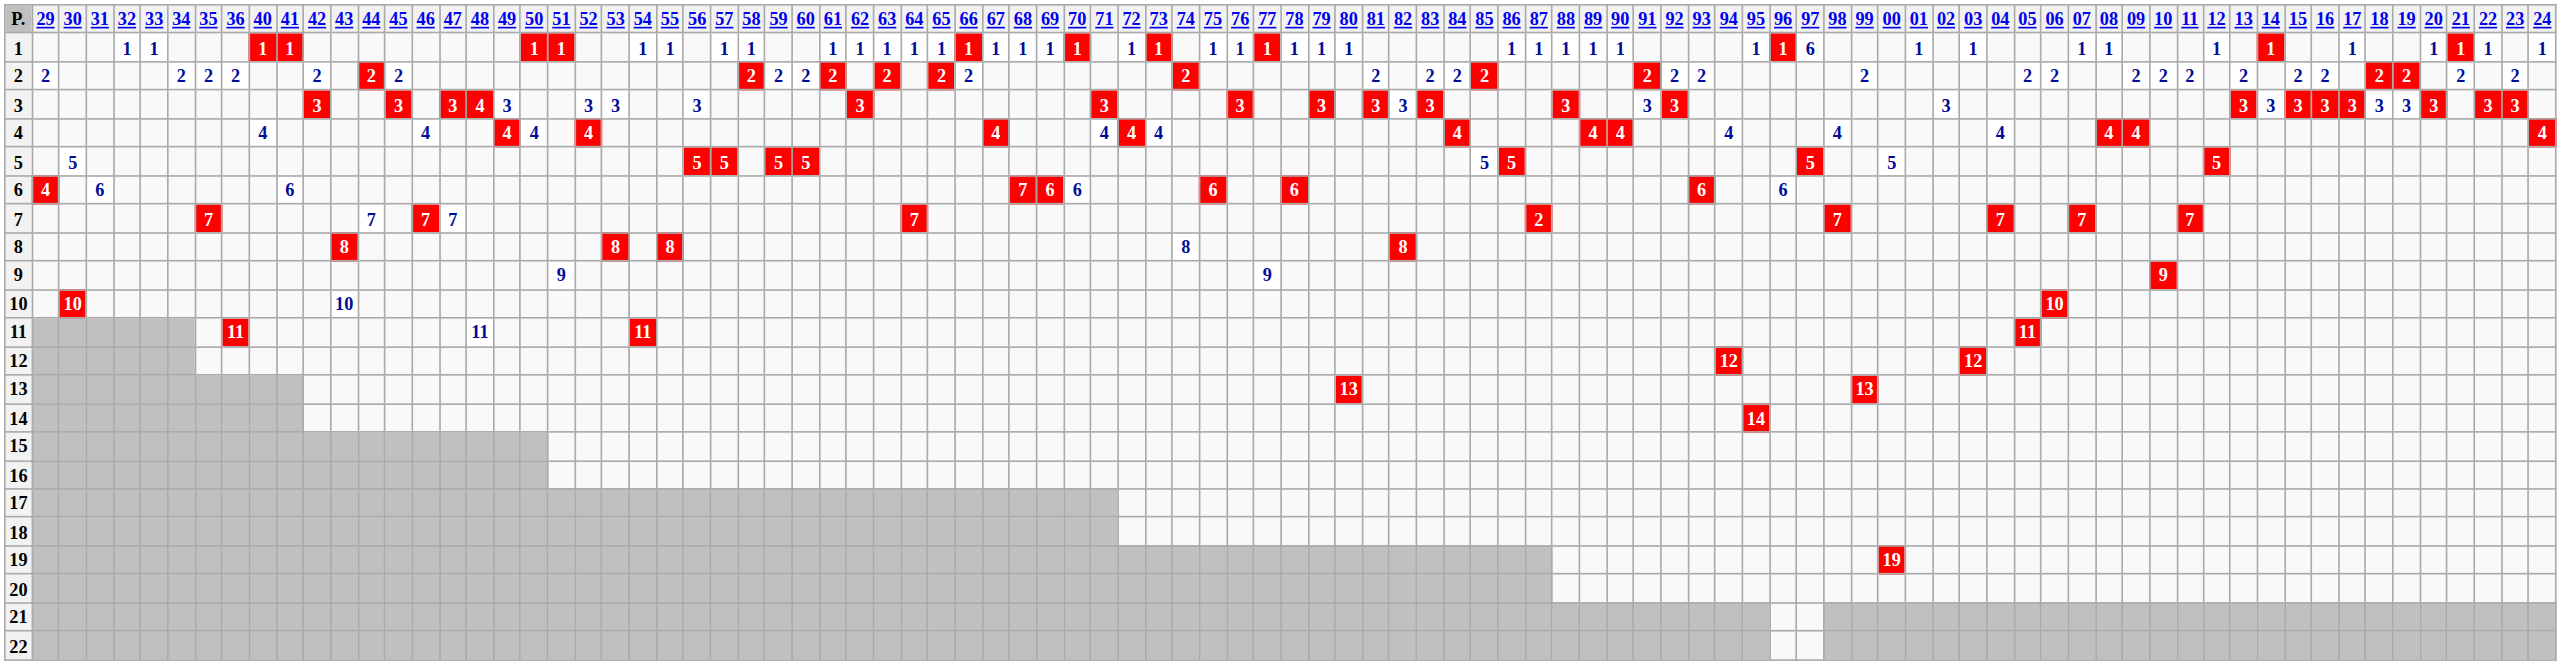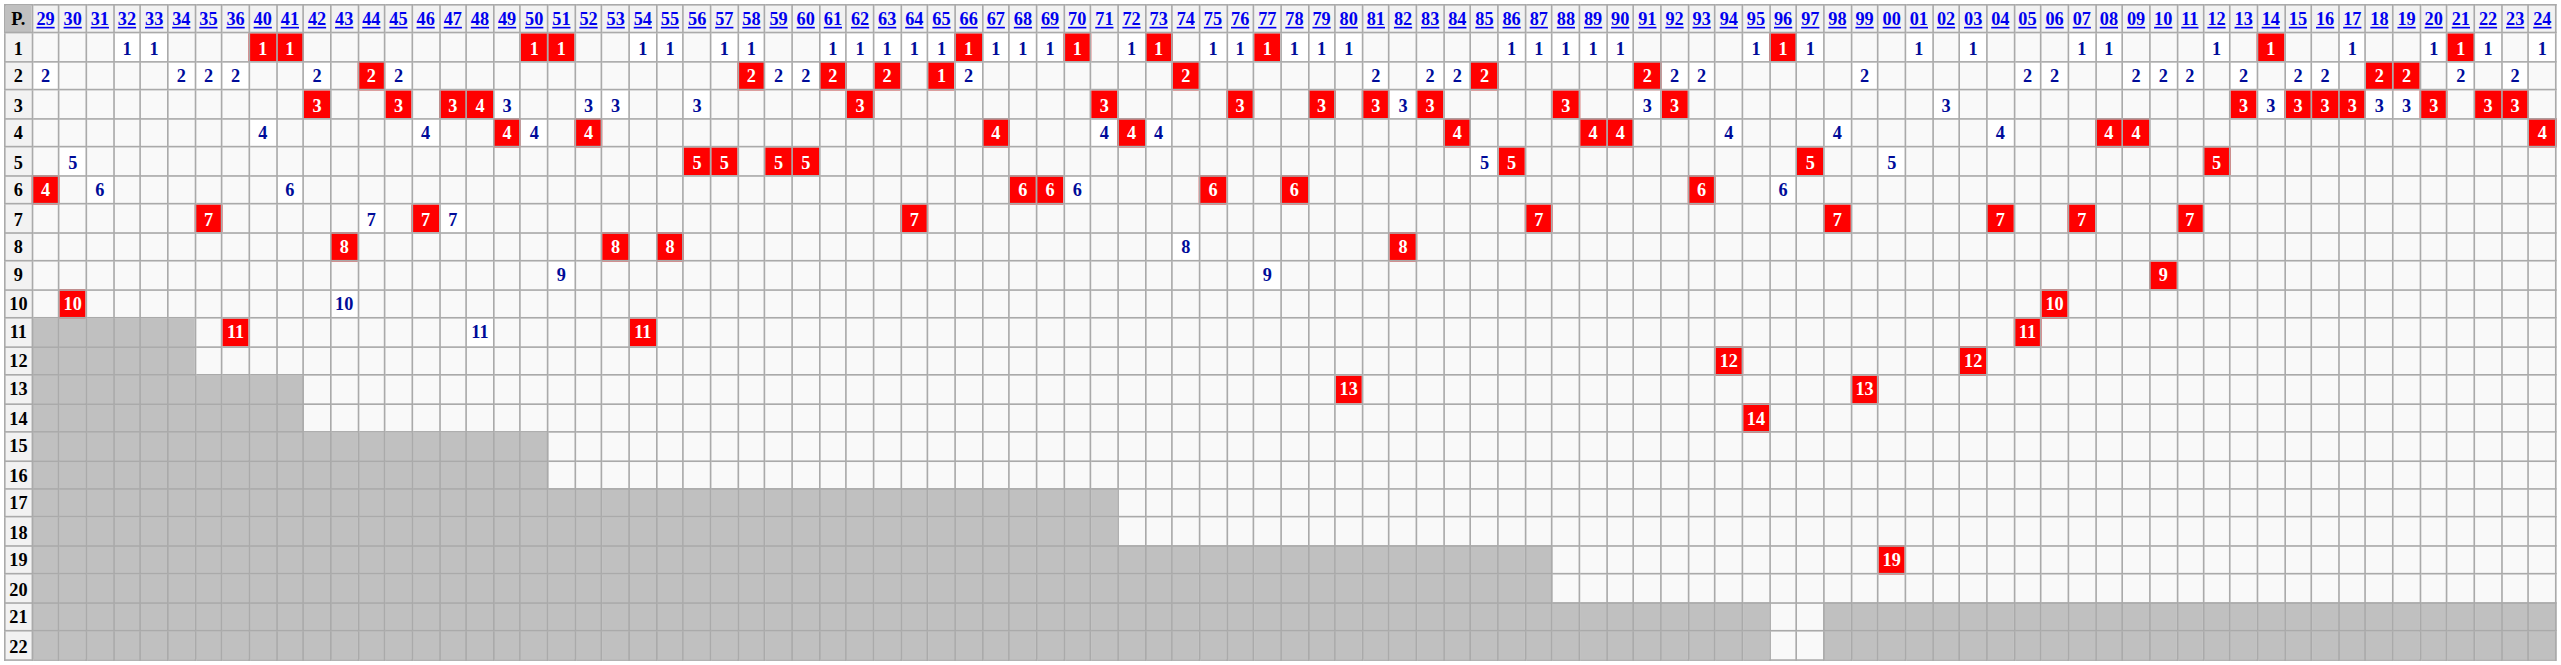(1810, 48) 6 -> (1810, 48) 1
(941, 76) 2 -> (941, 76) 1
(1023, 190) 7 -> (1023, 190) 6
(1539, 219) 2 -> (1539, 219) 7
